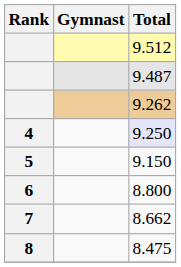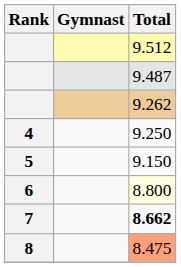(152, 133) lavender background -> (152, 133) no background
(152, 190) no background -> (152, 190) lightyellow background
(152, 218) normal -> (152, 218) bold
(152, 247) no background -> (152, 247) lightsalmon background
